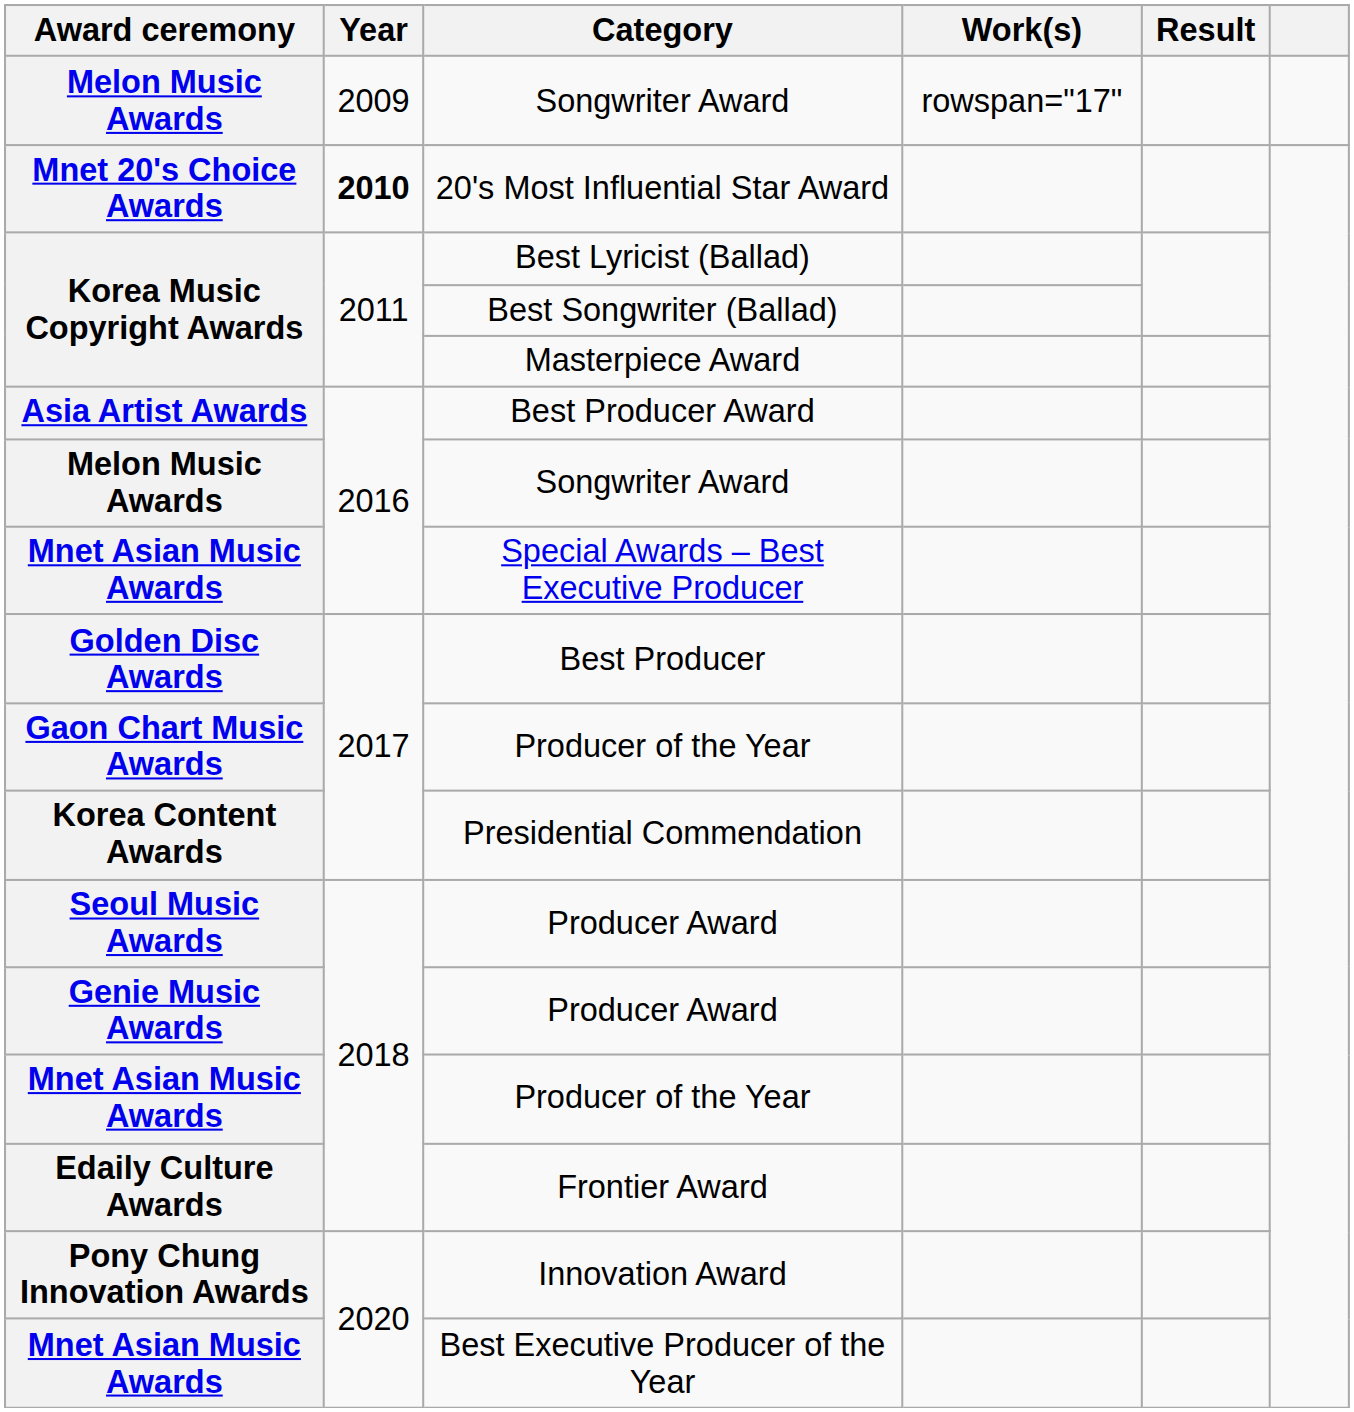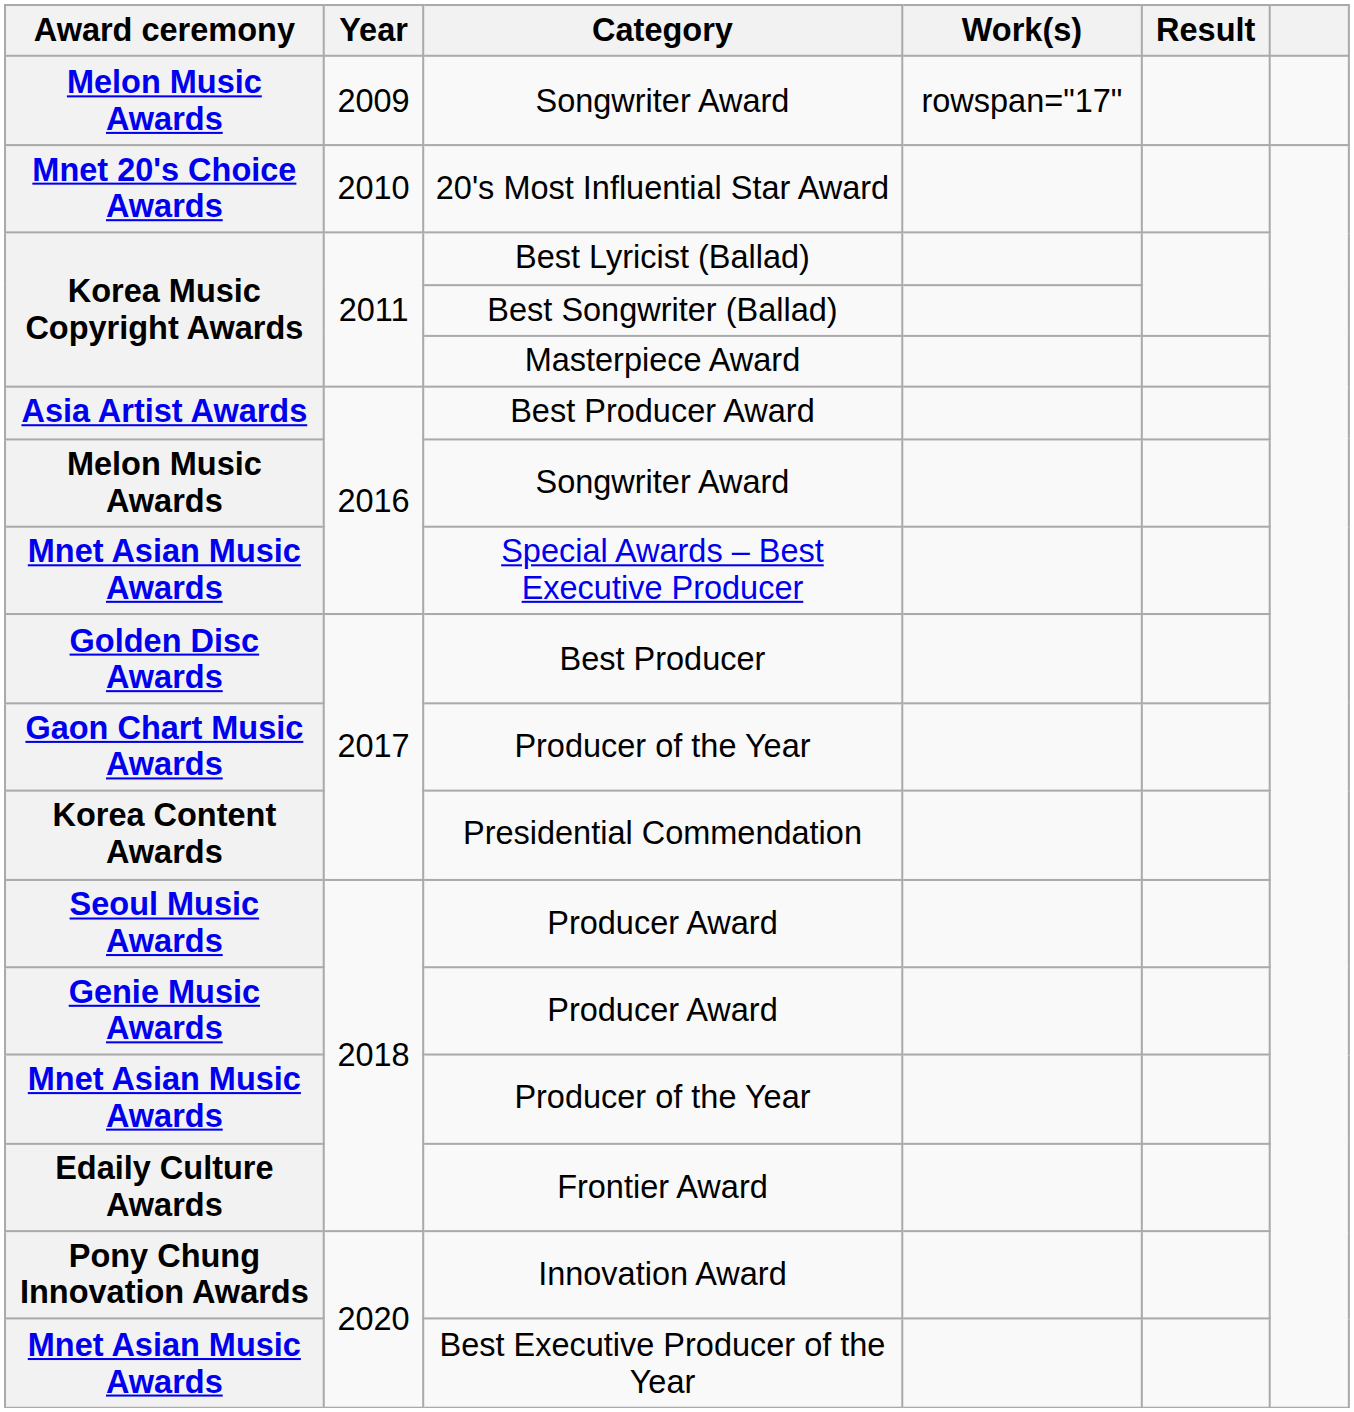(374, 188) bold -> (374, 188) normal
